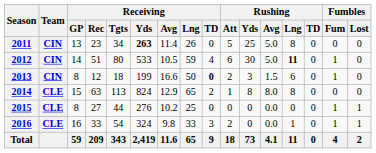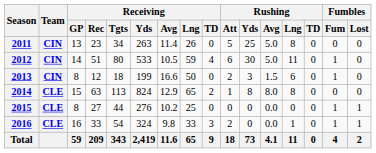(144, 44) bold -> (144, 44) normal
(293, 60) bold -> (293, 60) normal
(211, 76) bold -> (211, 76) normal
